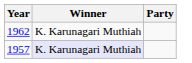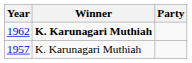(88, 31) normal -> (93, 31) bold
(88, 49) lavender background -> (88, 49) no background
